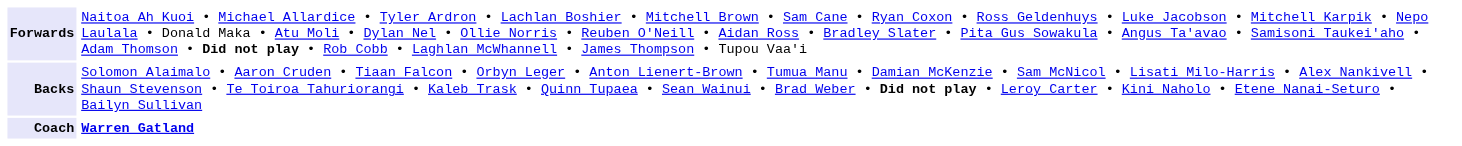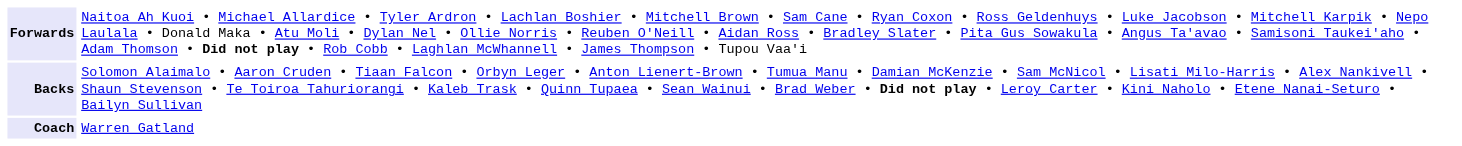(138, 128) bold -> (138, 128) normal
